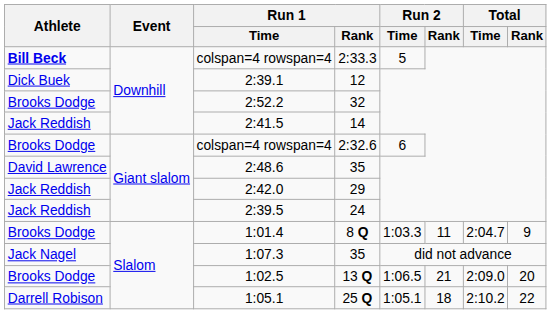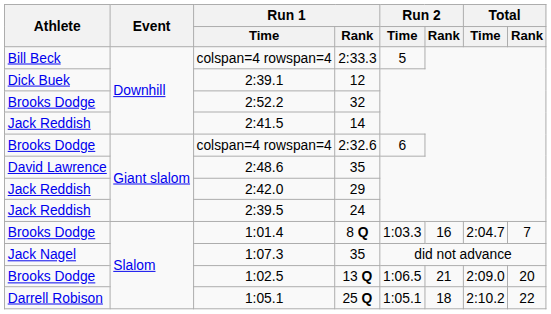(37, 58) bold -> (34, 58) normal
(444, 233) 11 -> (444, 233) 16
(527, 233) 9 -> (527, 233) 7
